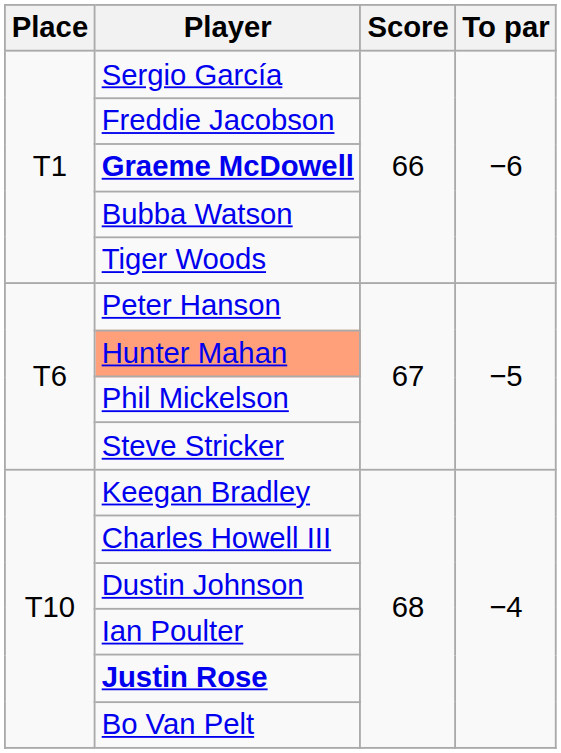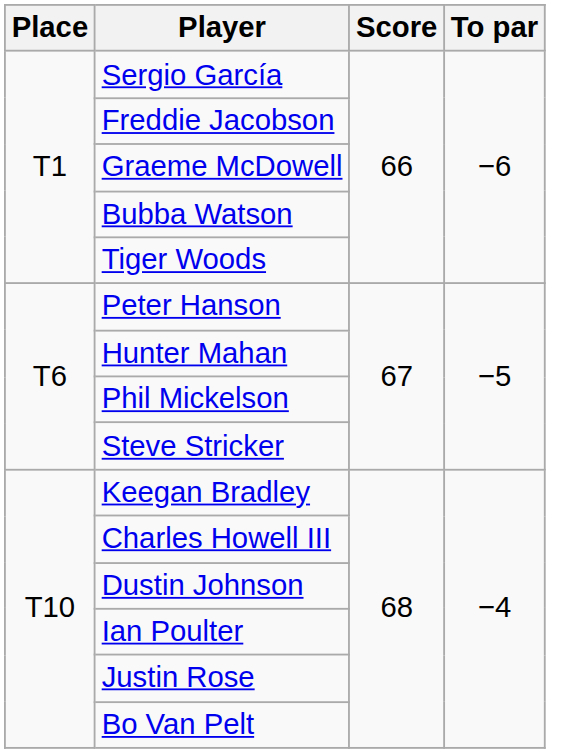(228, 167) bold -> (222, 167) normal
(194, 352) lightsalmon background -> (194, 352) no background
(185, 677) bold -> (178, 677) normal
